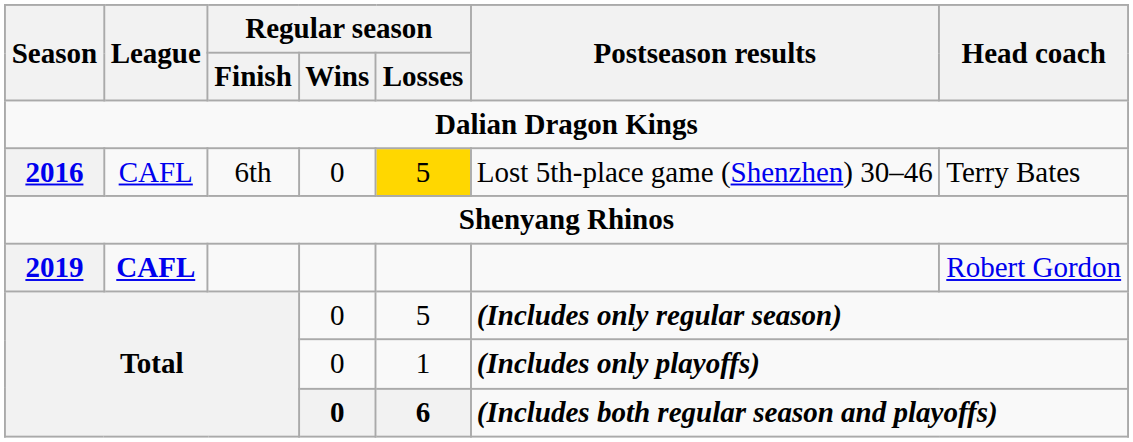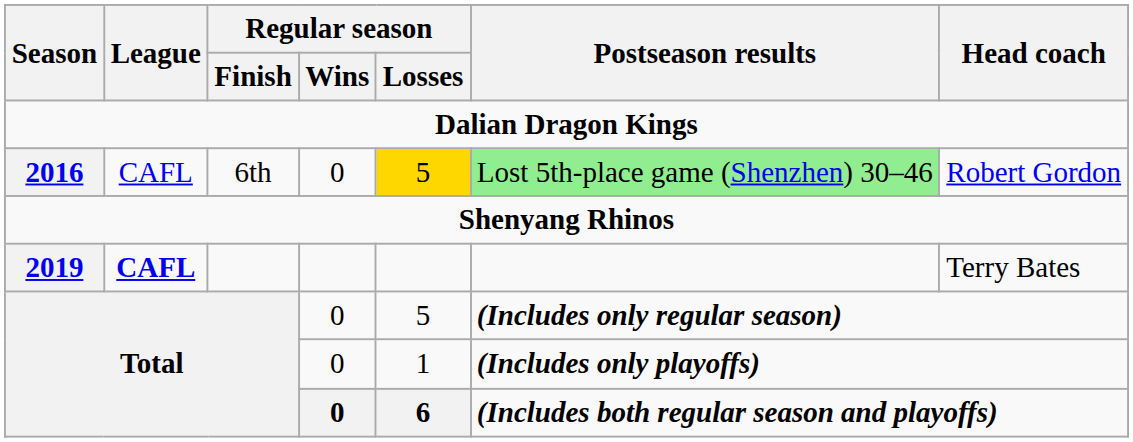(705, 172) no background -> (705, 172) lightgreen background
(1013, 172) Terry Bates -> (1034, 172) Robert Gordon
(1034, 267) Robert Gordon -> (1013, 267) Terry Bates
